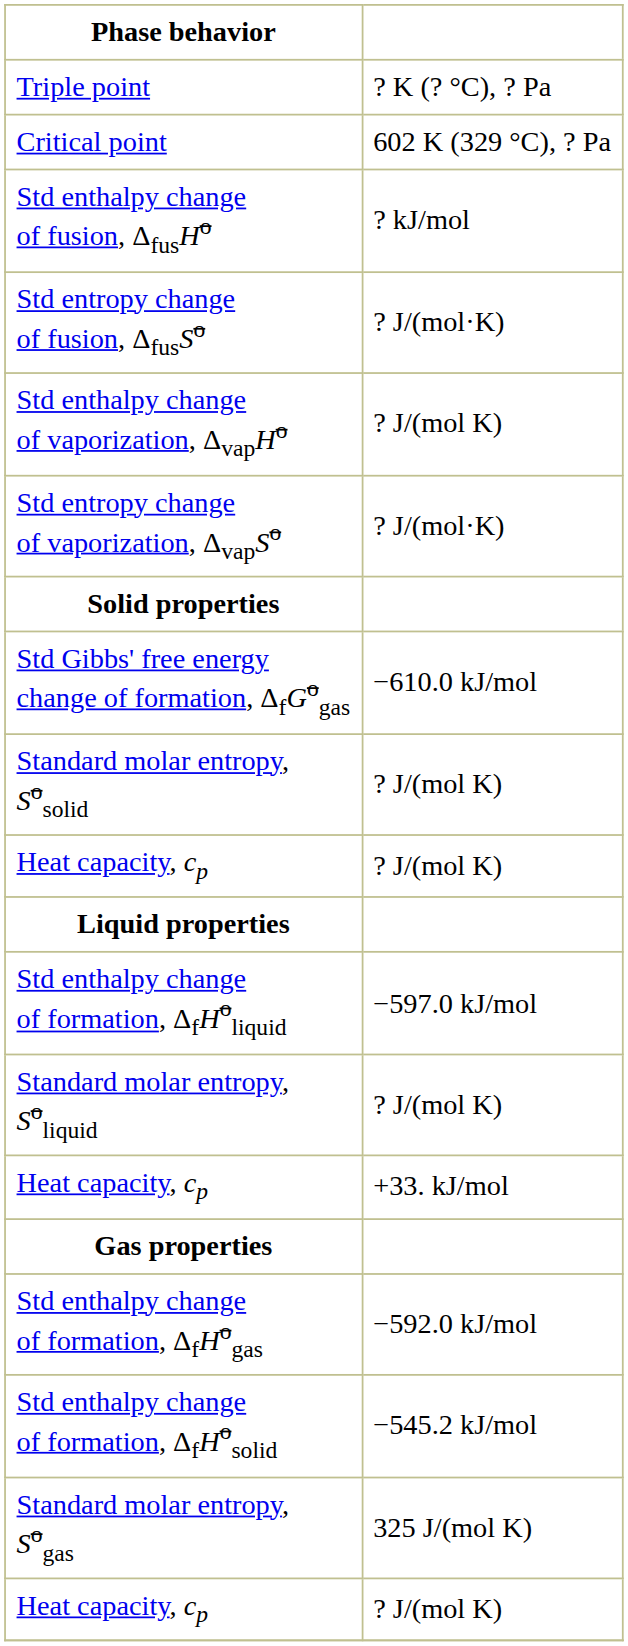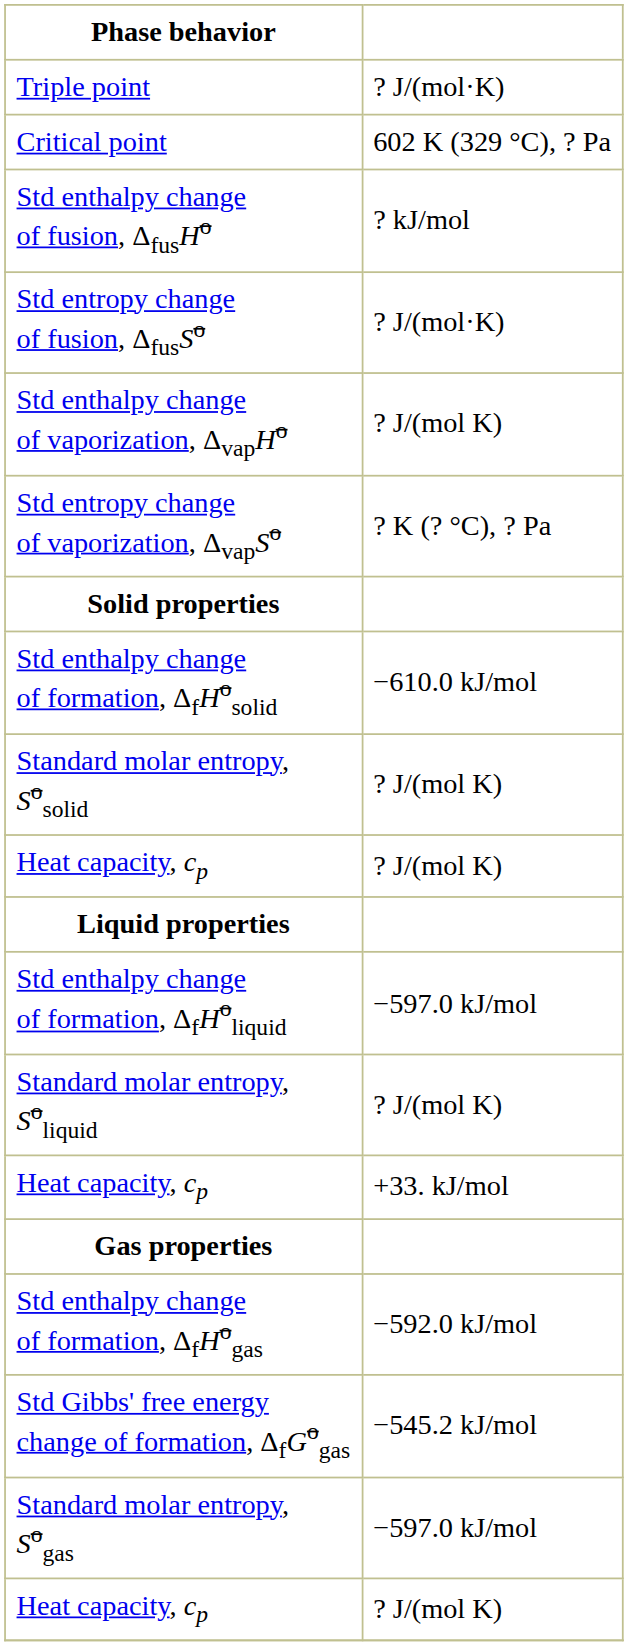(462, 86) ? K (? °C), ? Pa -> (439, 86) ? J/(mol·K)
(439, 525) ? J/(mol·K) -> (462, 525) ? K (? °C), ? Pa
(183, 682) Std Gibbs' free energy change of formation, ΔfGogas -> (147, 682) Std enthalpy change of formation, ΔfHosolid
(147, 1425) Std enthalpy change of formation, ΔfHosolid -> (183, 1425) Std Gibbs' free energy change of formation, ΔfGogas
(453, 1527) 325 J/(mol K) -> (455, 1527) −597.0 kJ/mol
